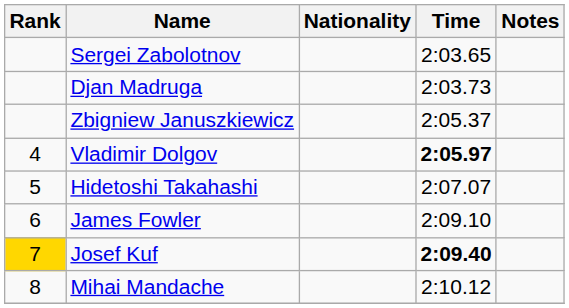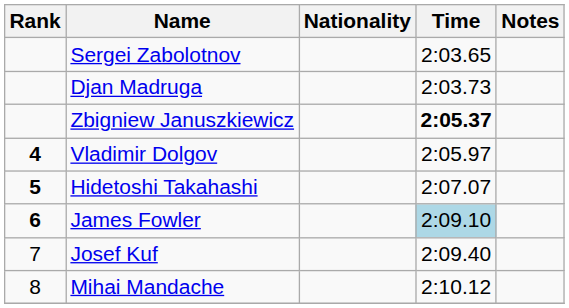(456, 120) normal -> (456, 120) bold
(35, 154) normal -> (35, 154) bold
(456, 154) bold -> (456, 154) normal
(35, 187) normal -> (35, 187) bold
(35, 220) normal -> (35, 220) bold
(456, 220) no background -> (456, 220) lightblue background
(35, 253) gold background -> (35, 253) no background
(456, 253) bold -> (456, 253) normal
